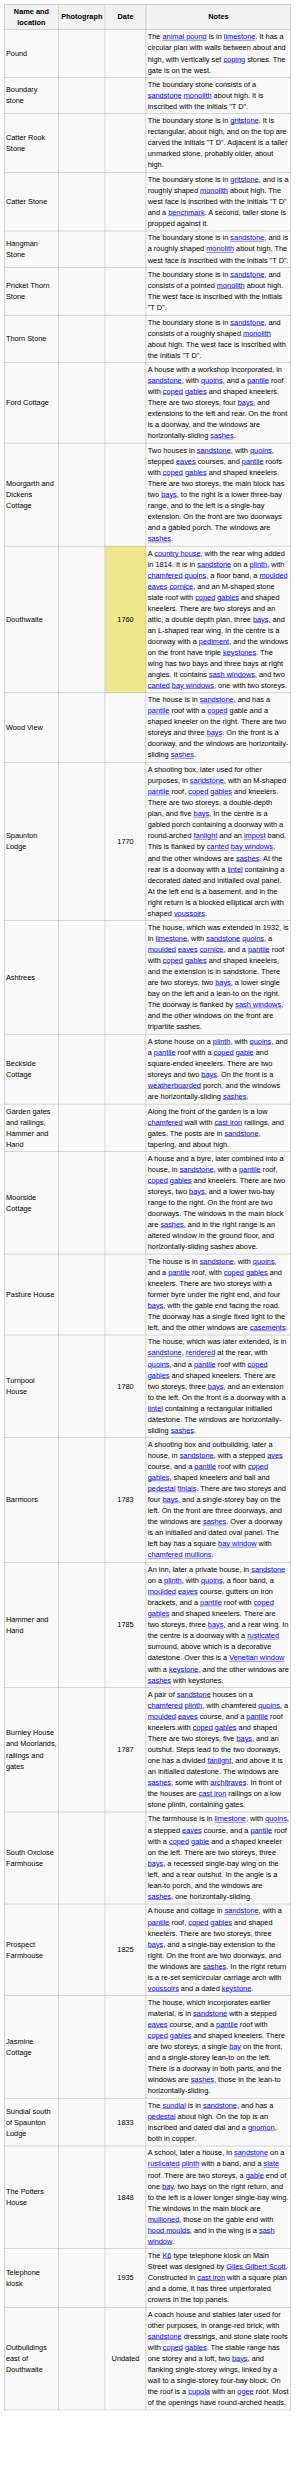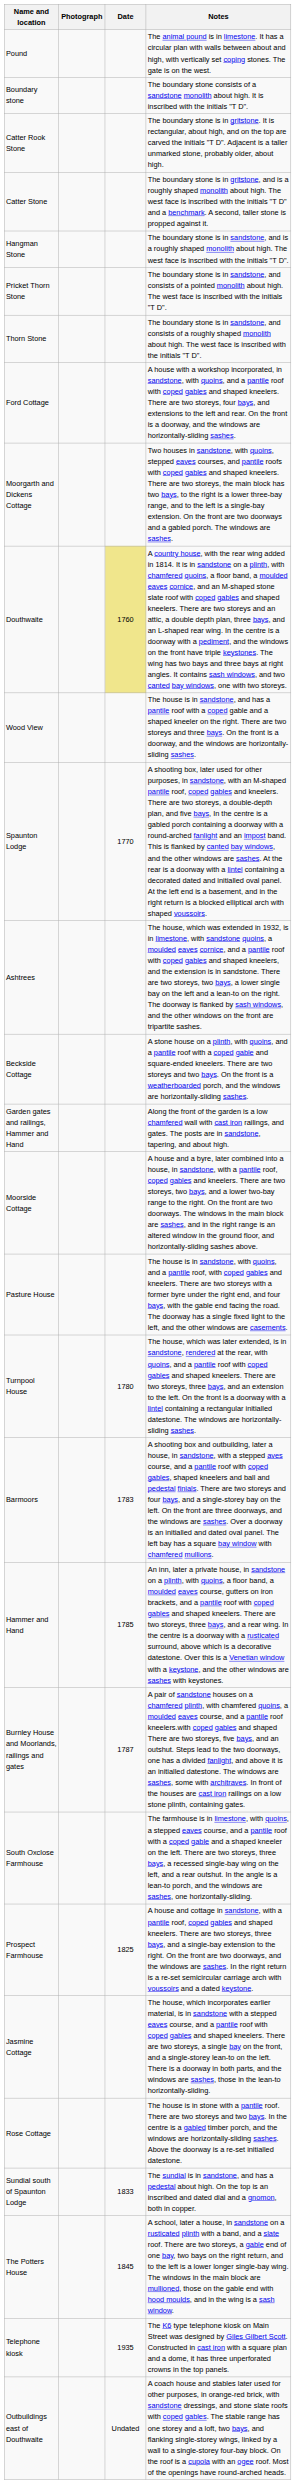+ row: (28, 2133)
(126, 2197) 1848 -> (126, 2267) 1845
